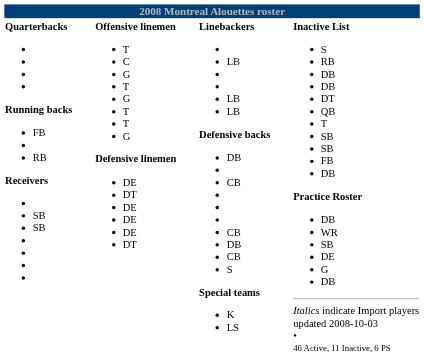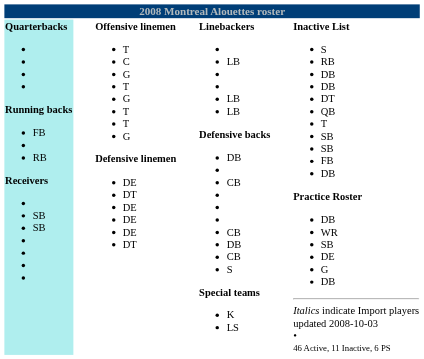(39, 152) no background -> (39, 152) paleturquoise background
